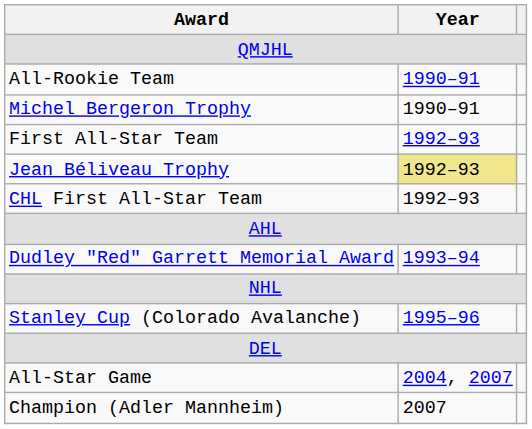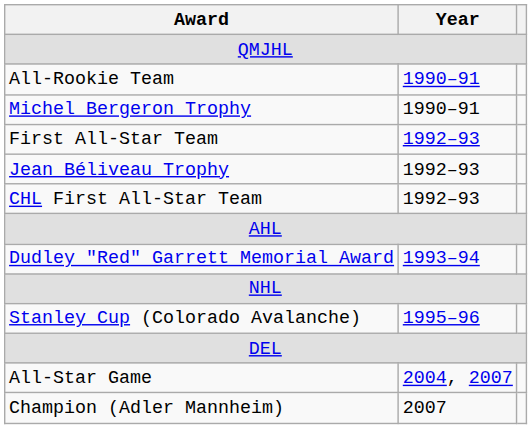(441, 169) khaki background -> (441, 169) no background
